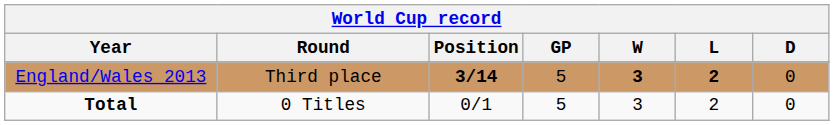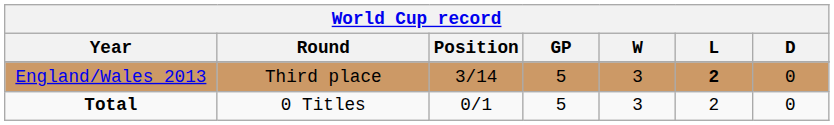(476, 77) bold -> (476, 77) normal
(637, 77) bold -> (637, 77) normal
